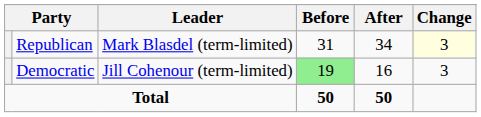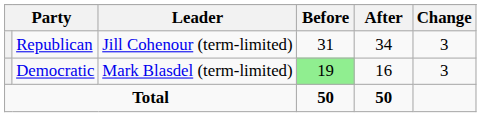(197, 44) Mark Blasdel (term-limited) -> (197, 44) Jill Cohenour (term-limited)
(444, 44) lightyellow background -> (444, 44) no background
(197, 71) Jill Cohenour (term-limited) -> (197, 71) Mark Blasdel (term-limited)
